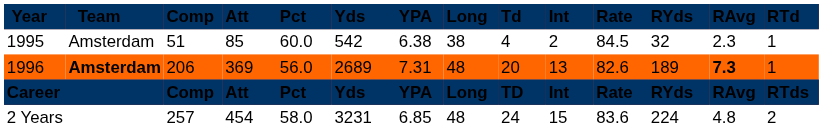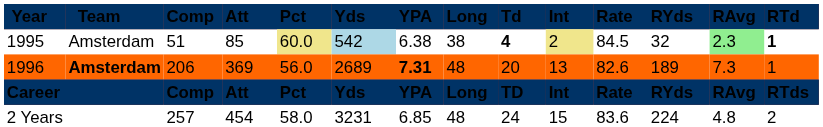(304, 42) no background -> (304, 42) khaki background
(364, 42) no background -> (364, 42) lightblue background
(522, 42) normal -> (522, 42) bold
(570, 42) no background -> (570, 42) khaki background
(737, 42) no background -> (737, 42) lightgreen background
(792, 42) normal -> (792, 42) bold
(420, 67) normal -> (420, 67) bold
(737, 67) bold -> (737, 67) normal
